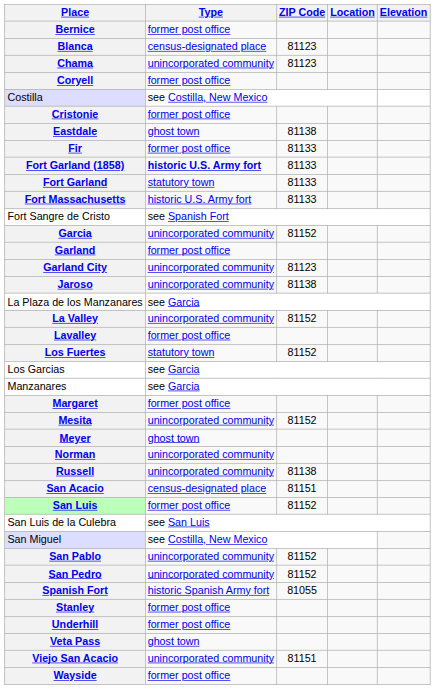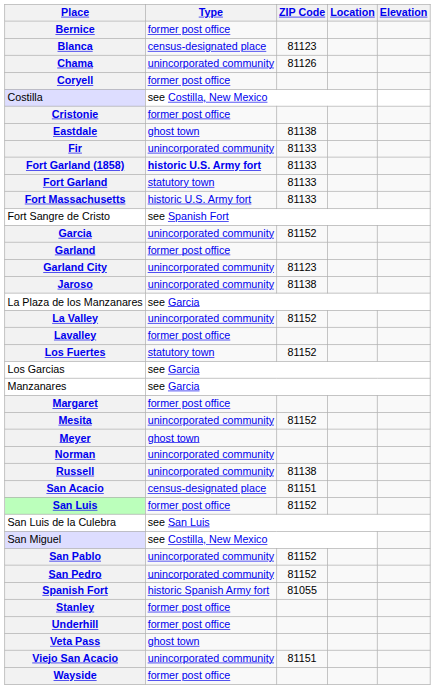(302, 64) 81123 -> (302, 64) 81126
(189, 149) former post office -> (211, 149) unincorporated community
